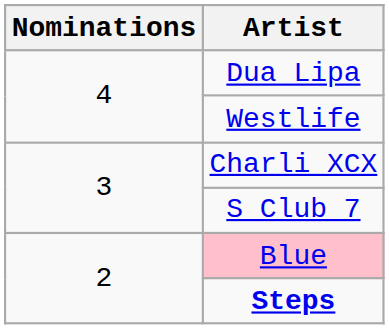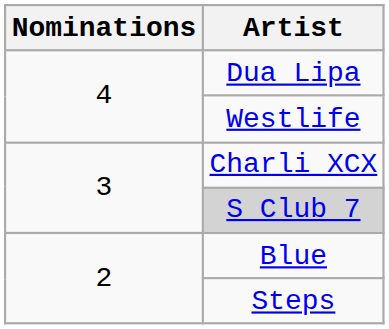(293, 210) no background -> (293, 210) lightgrey background
(293, 256) pink background -> (293, 256) no background
(293, 301) bold -> (293, 301) normal
